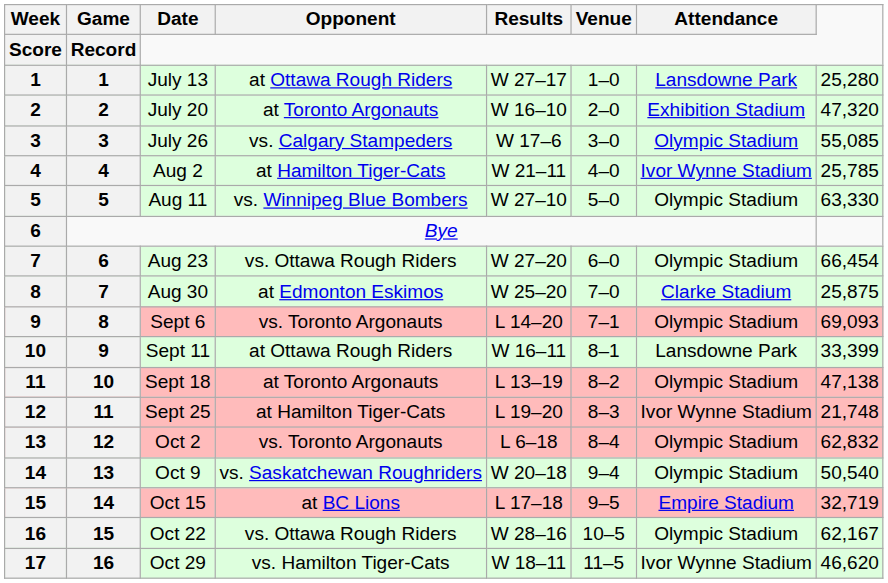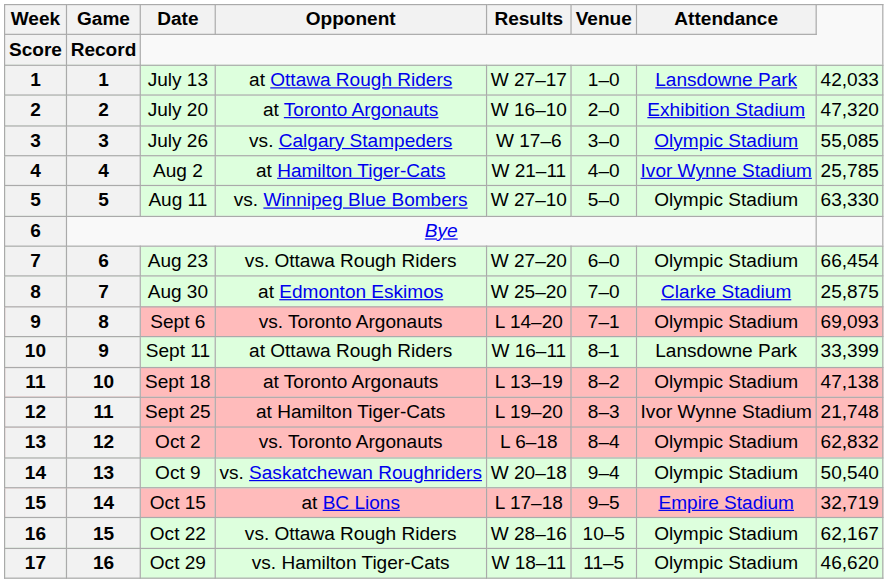(850, 79) 25,280 -> (850, 79) 42,033
(726, 563) Ivor Wynne Stadium -> (726, 563) Olympic Stadium
